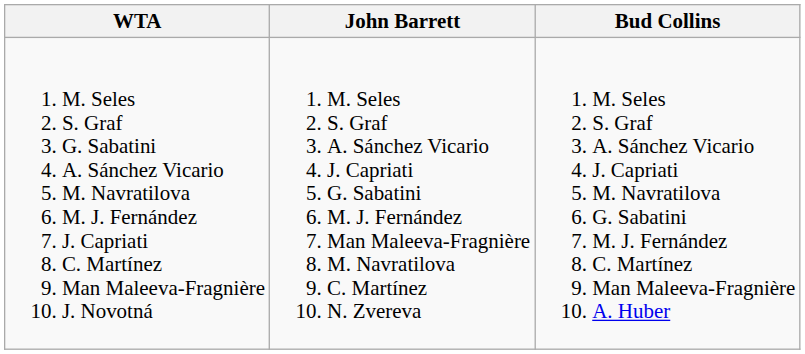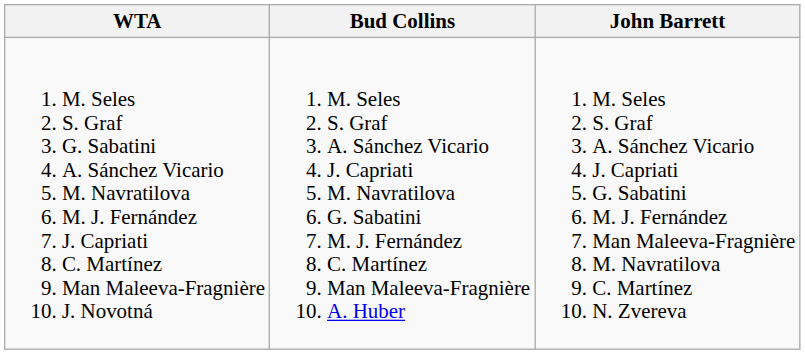columns swapped: (668, 21) <-> (402, 21)
